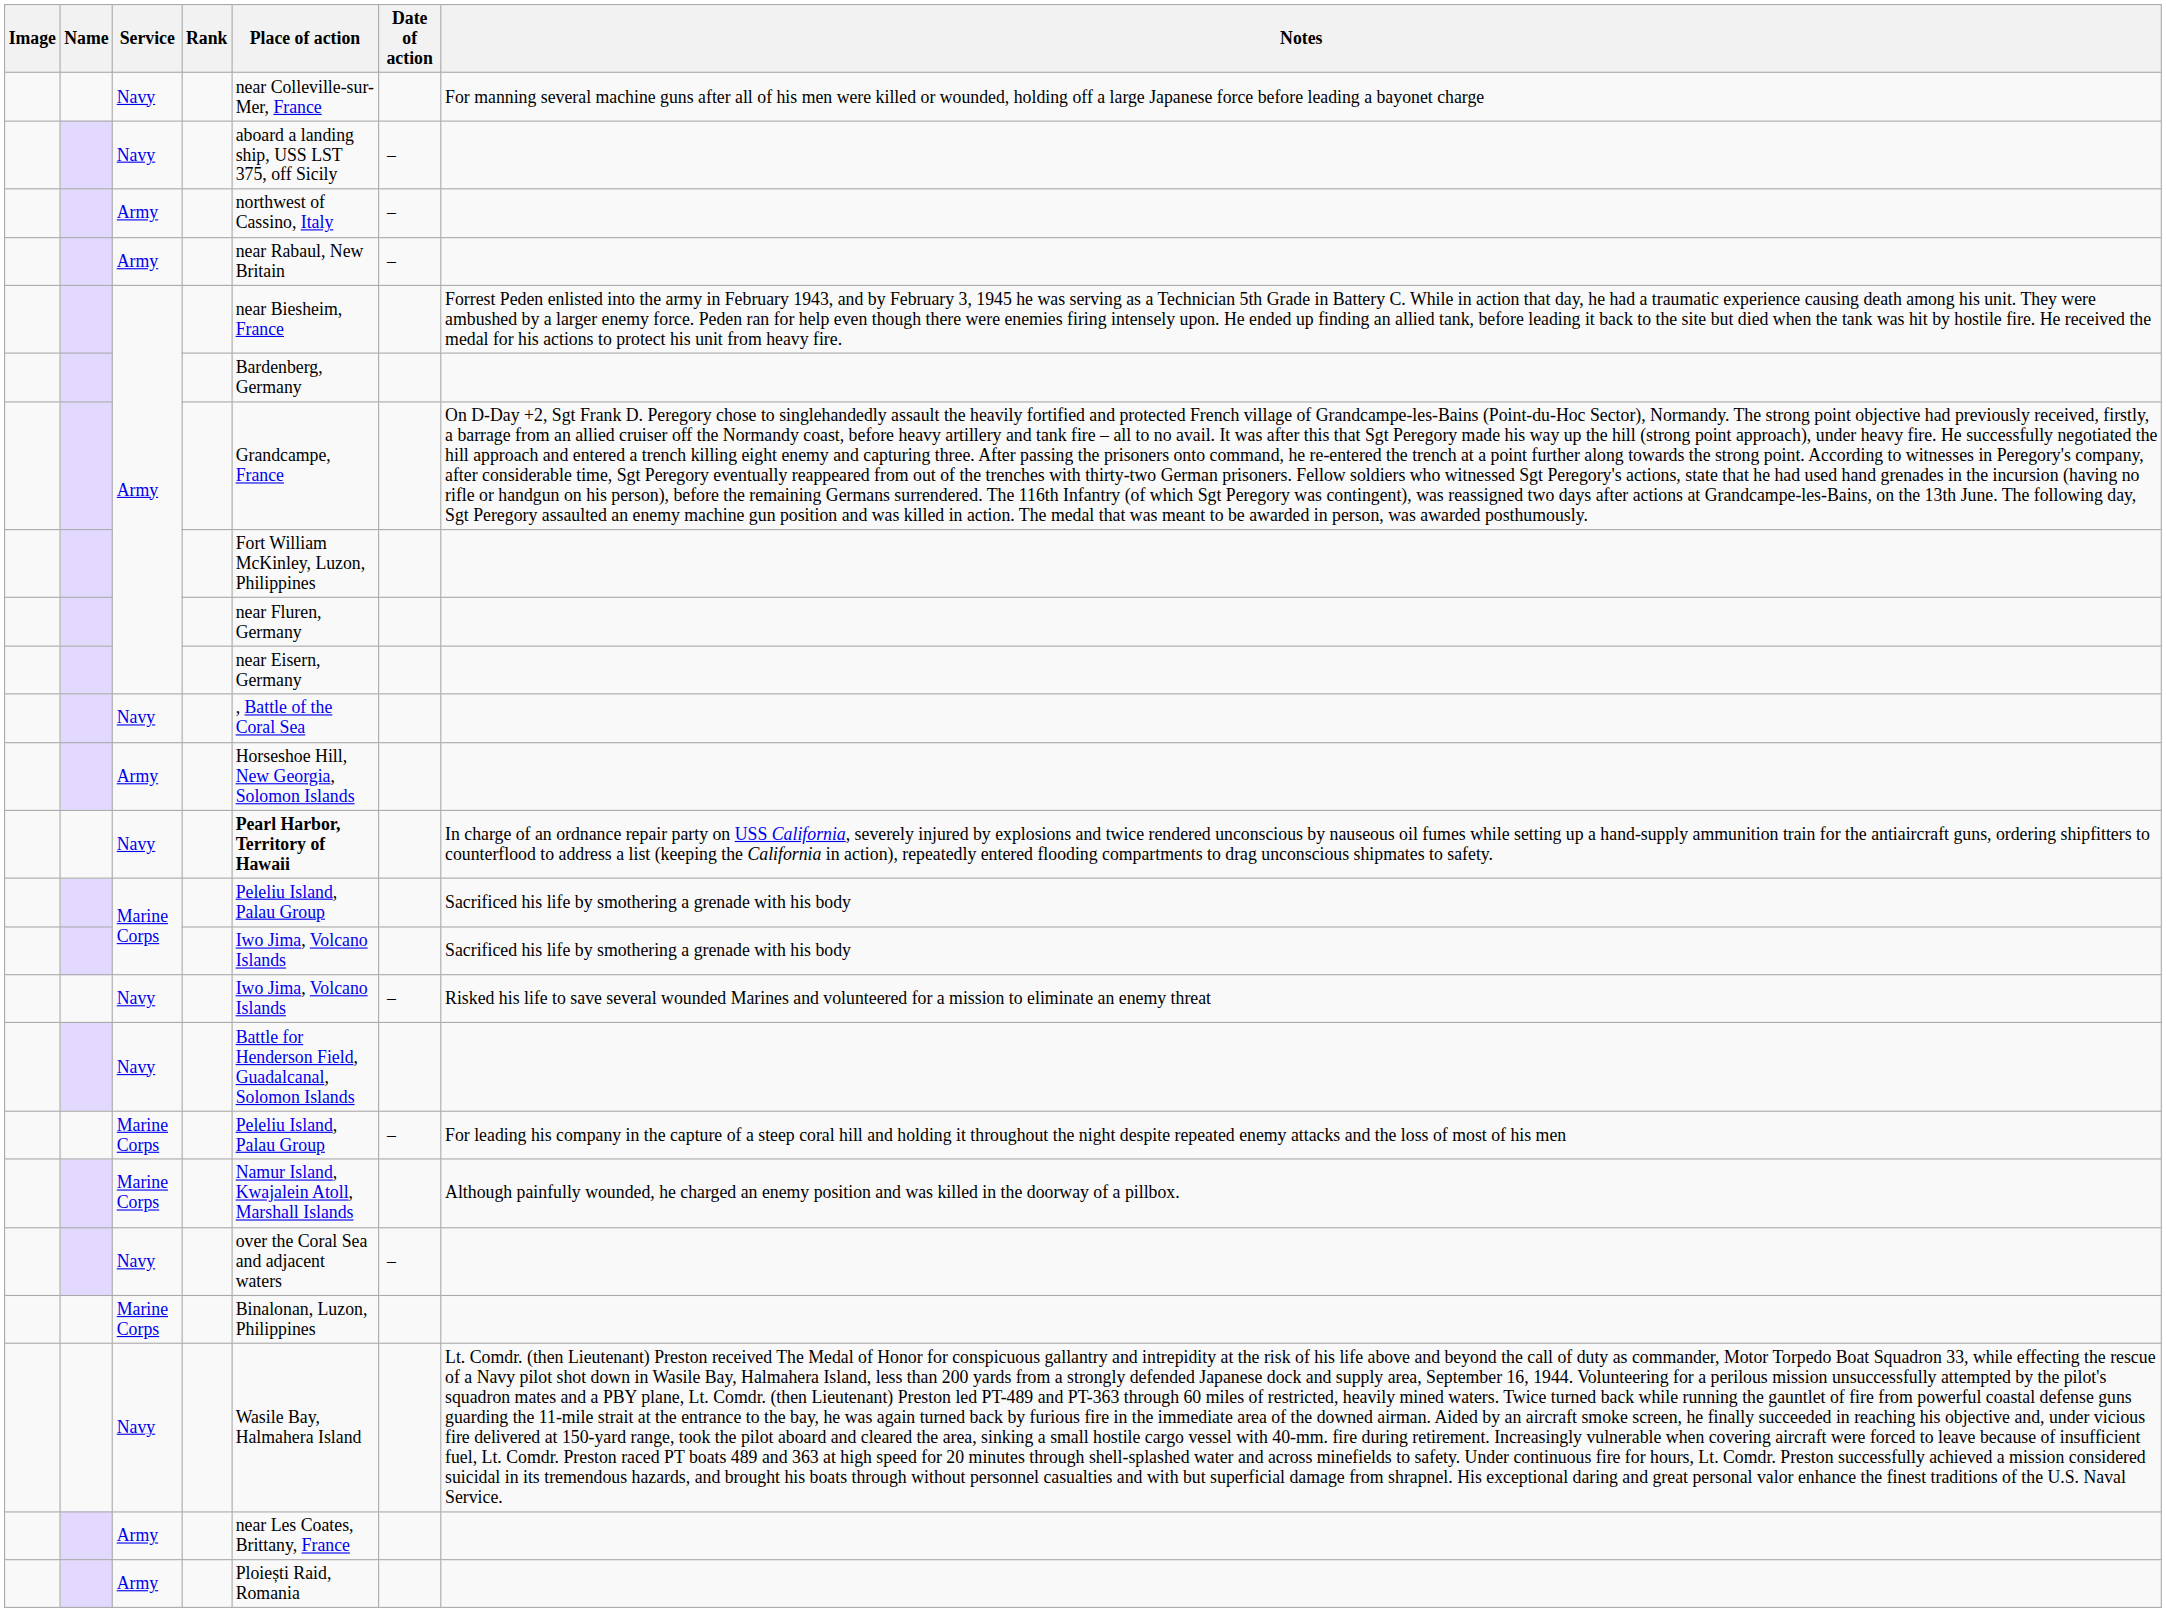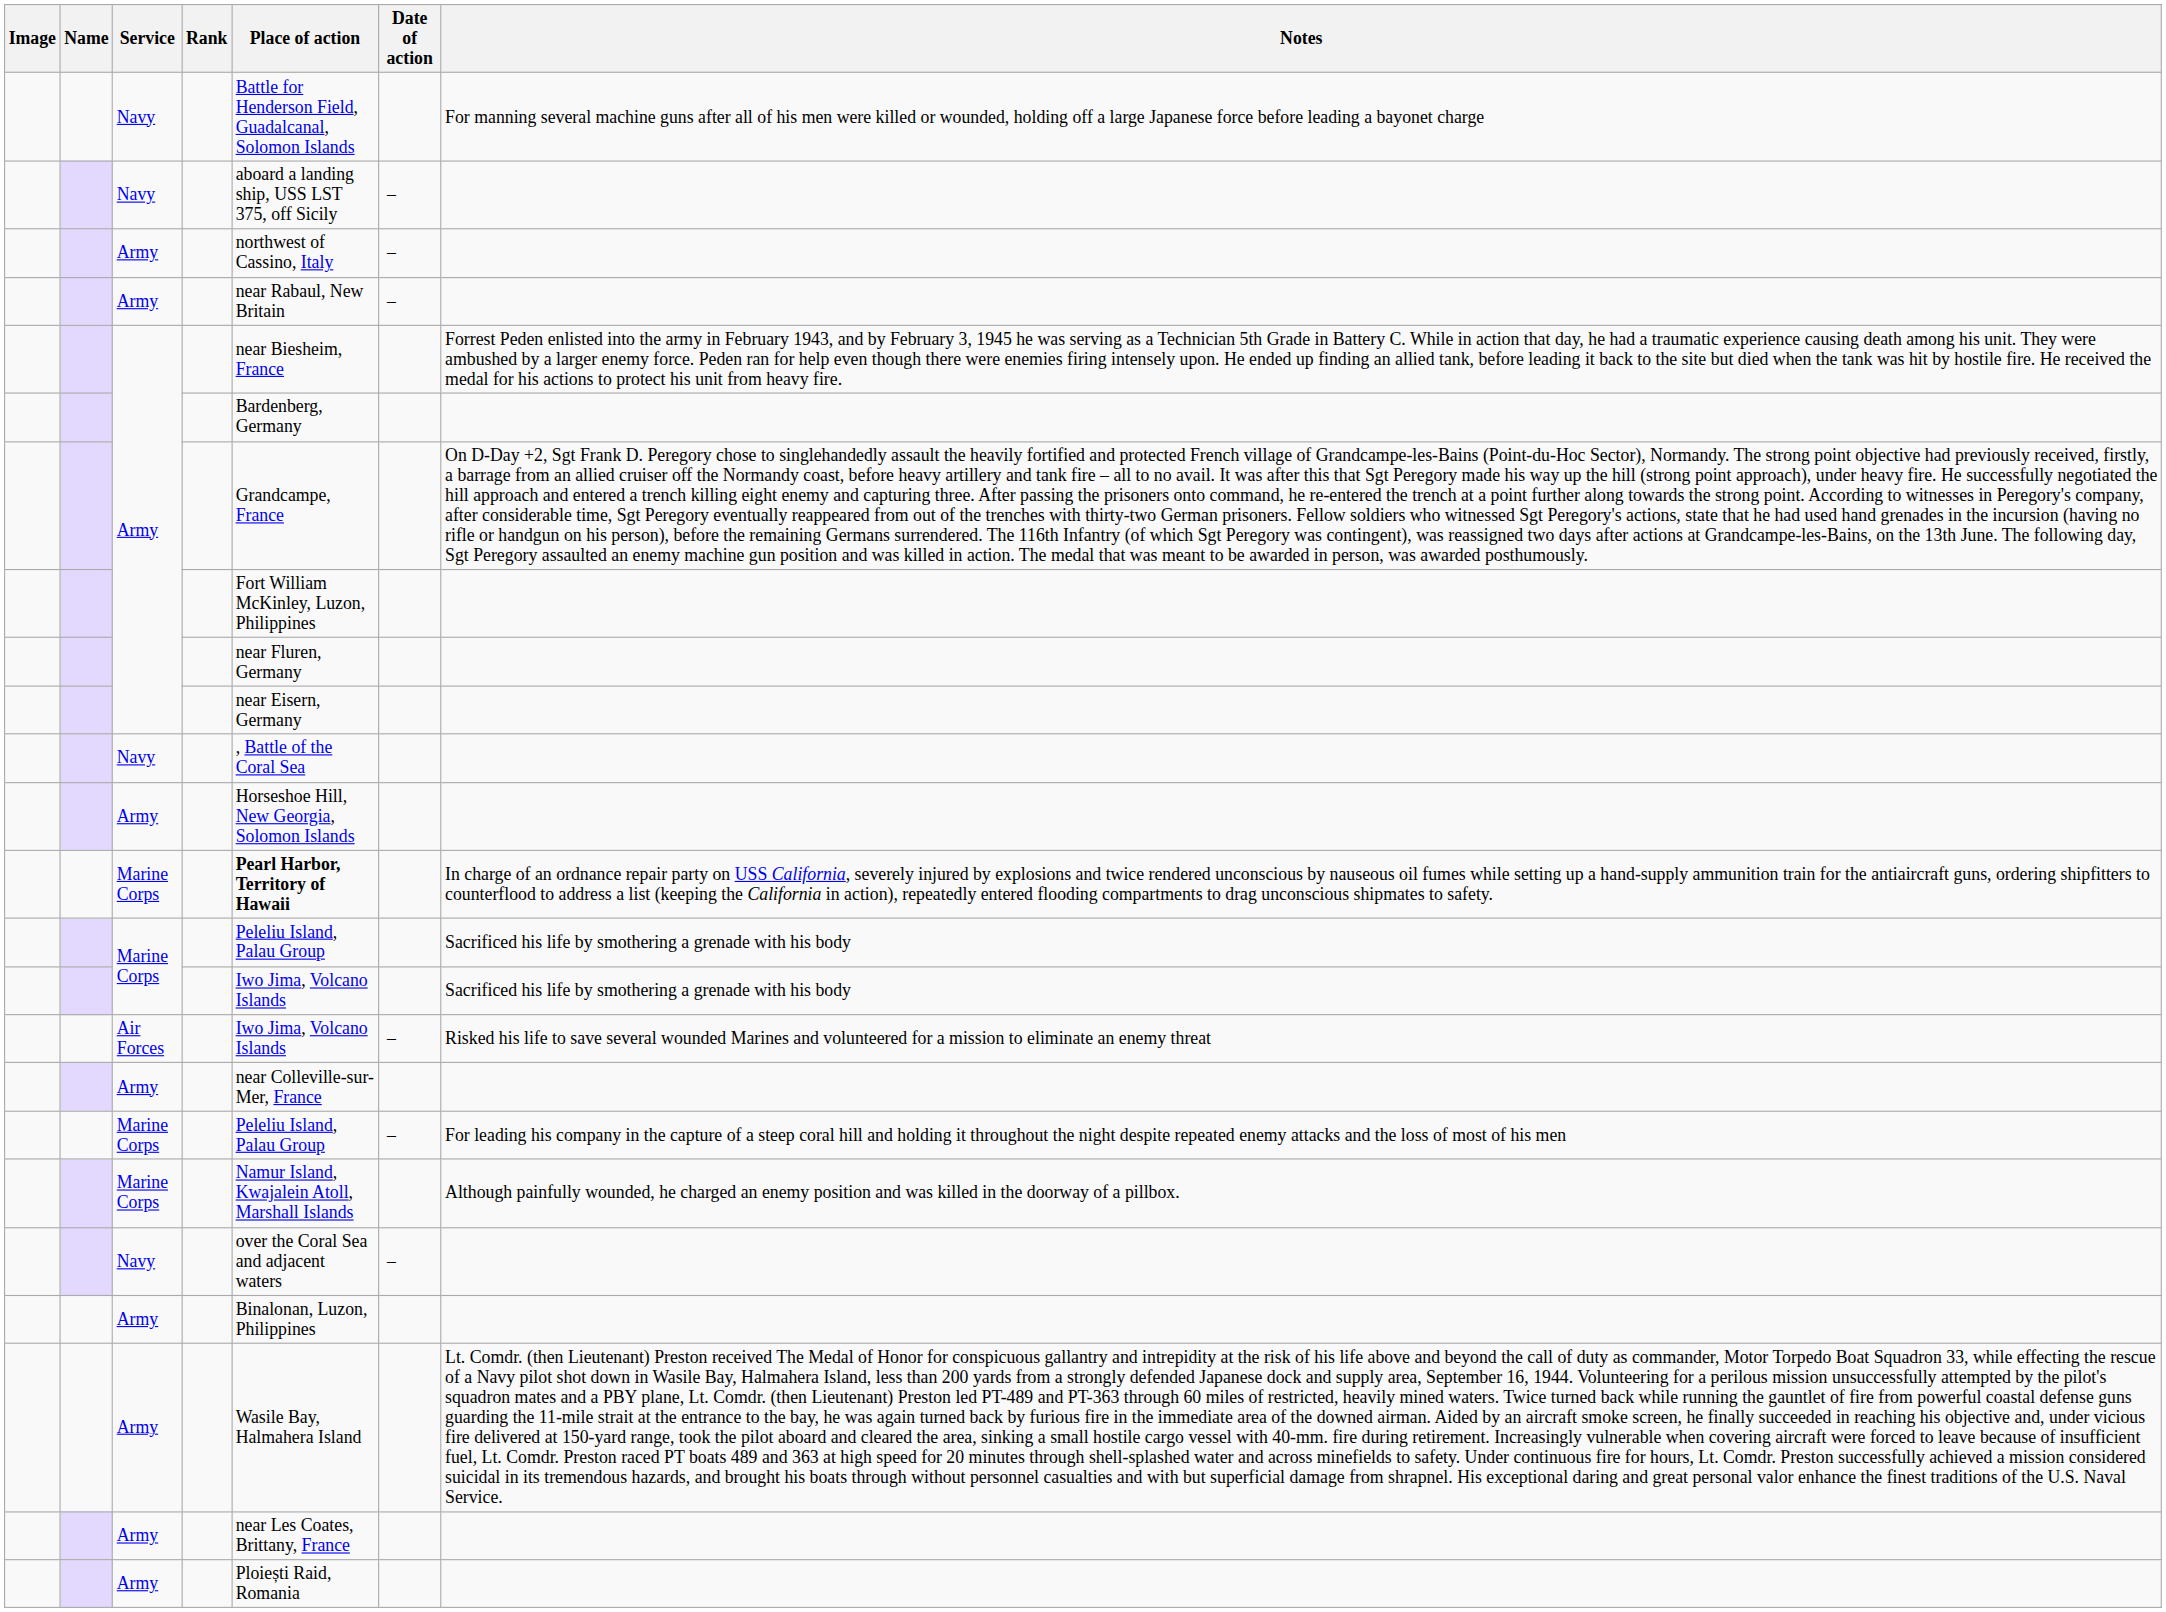(305, 96) near Colleville-sur-Mer, France -> (297, 116) Battle for Henderson Field, Guadalcanal, Solomon Islands
(136, 844) Navy -> (142, 884) Marine Corps
(136, 998) Navy -> (140, 1038) Air Forces
(136, 1066) Navy -> (137, 1086) Army
(297, 1066) Battle for Henderson Field, Guadalcanal, Solomon Islands -> (305, 1086) near Colleville-sur-Mer, France
(142, 1319) Marine Corps -> (137, 1319) Army
(136, 1427) Navy -> (137, 1427) Army
